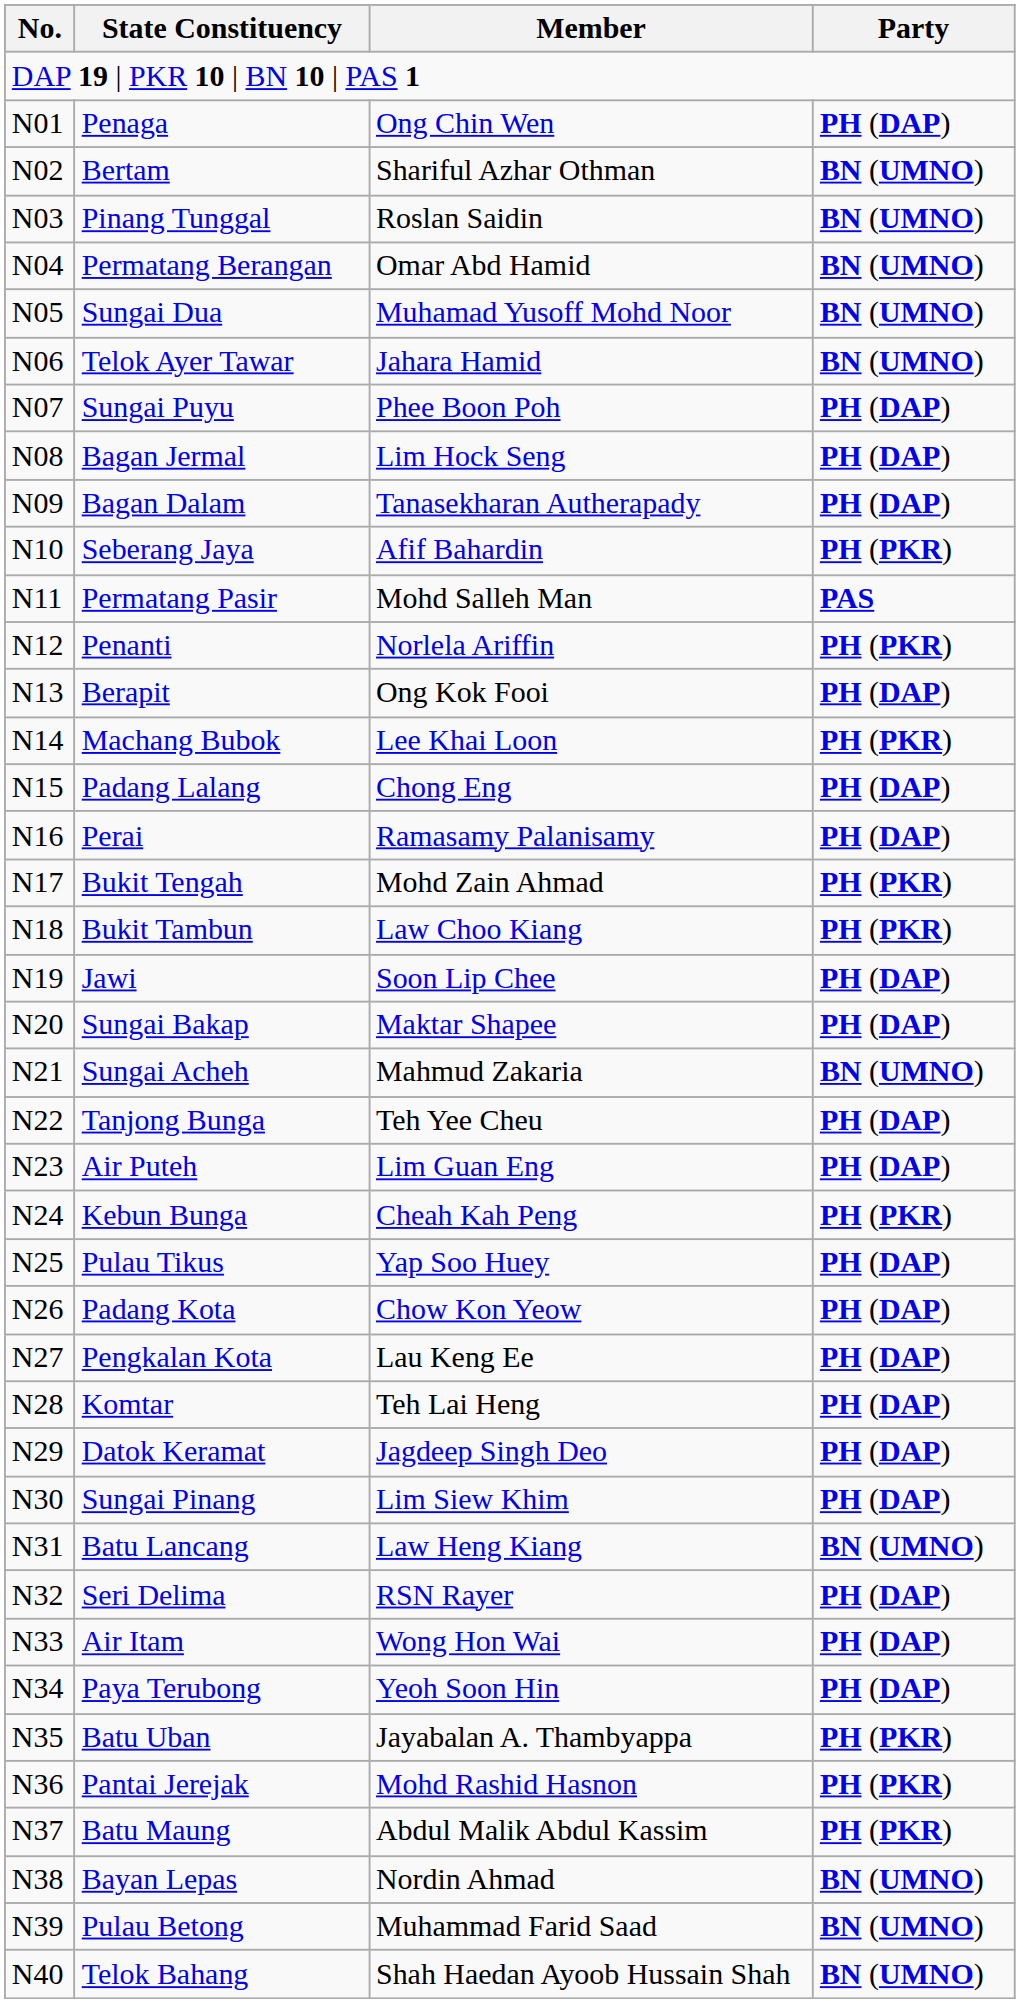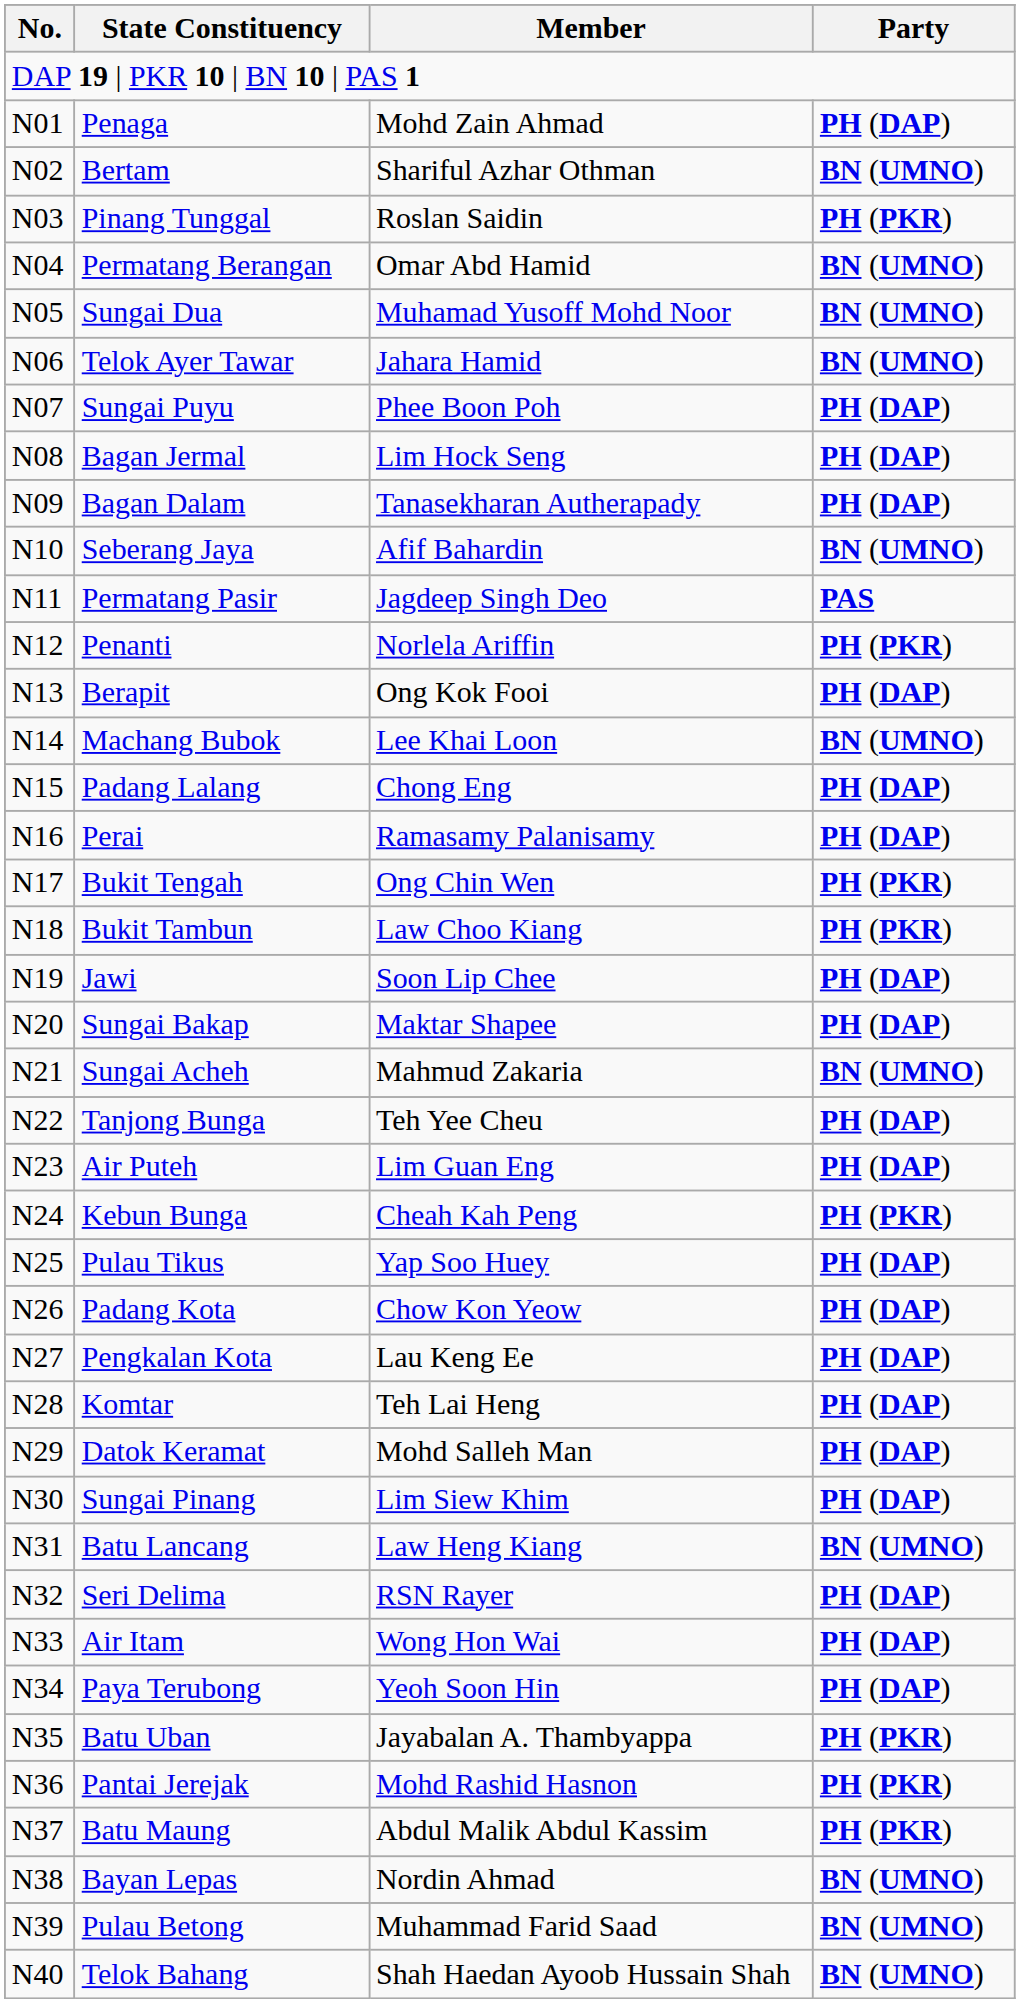(465, 123) Ong Chin Wen -> (490, 123) Mohd Zain Ahmad
(902, 218) BN (UMNO) -> (886, 218) PH (PKR)
(886, 550) PH (PKR) -> (902, 550) BN (UMNO)
(484, 597) Mohd Salleh Man -> (492, 597) Jagdeep Singh Deo
(886, 739) PH (PKR) -> (902, 739) BN (UMNO)
(490, 882) Mohd Zain Ahmad -> (465, 882) Ong Chin Wen
(492, 1451) Jagdeep Singh Deo -> (484, 1451) Mohd Salleh Man
